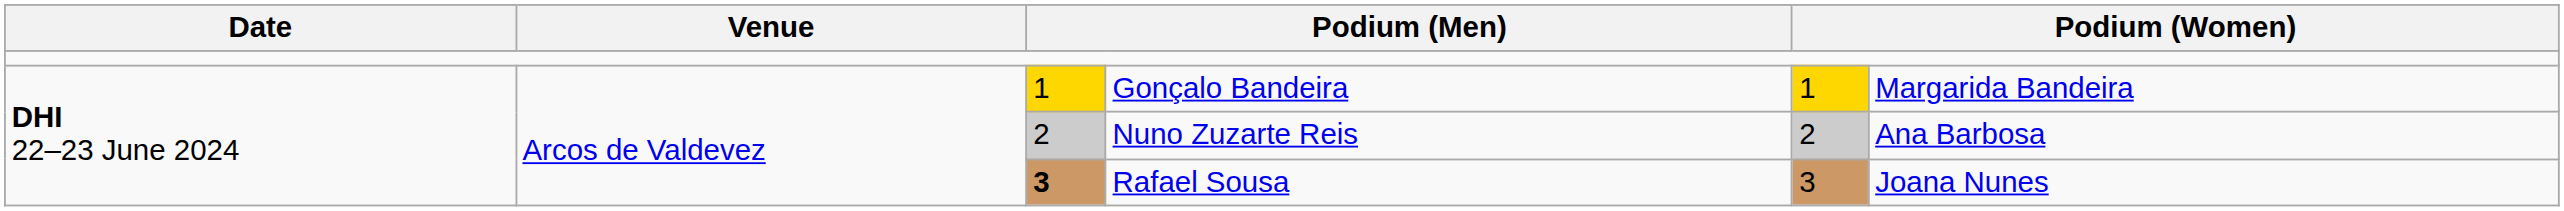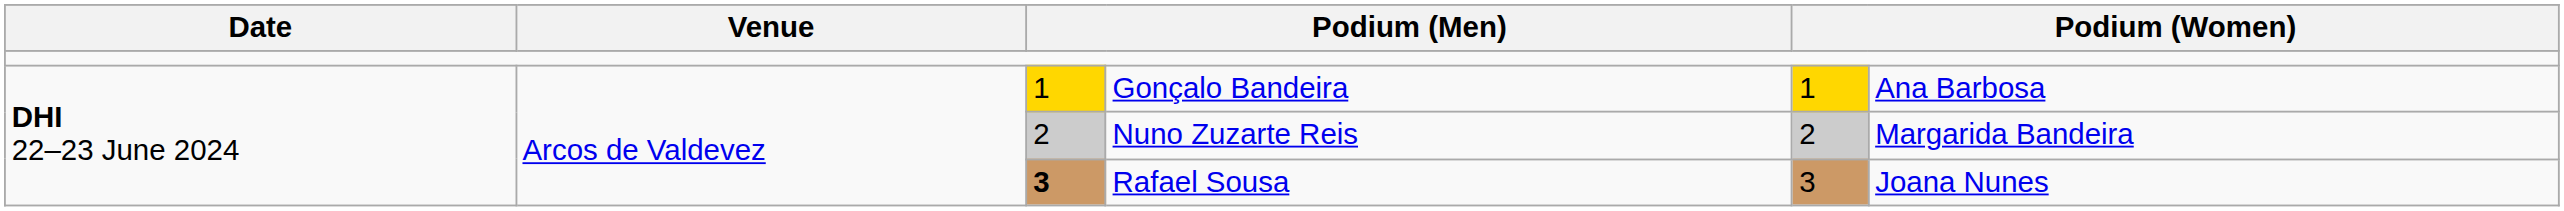(2004, 88) Margarida Bandeira -> (1960, 88) Ana Barbosa
(1960, 134) Ana Barbosa -> (2004, 134) Margarida Bandeira
